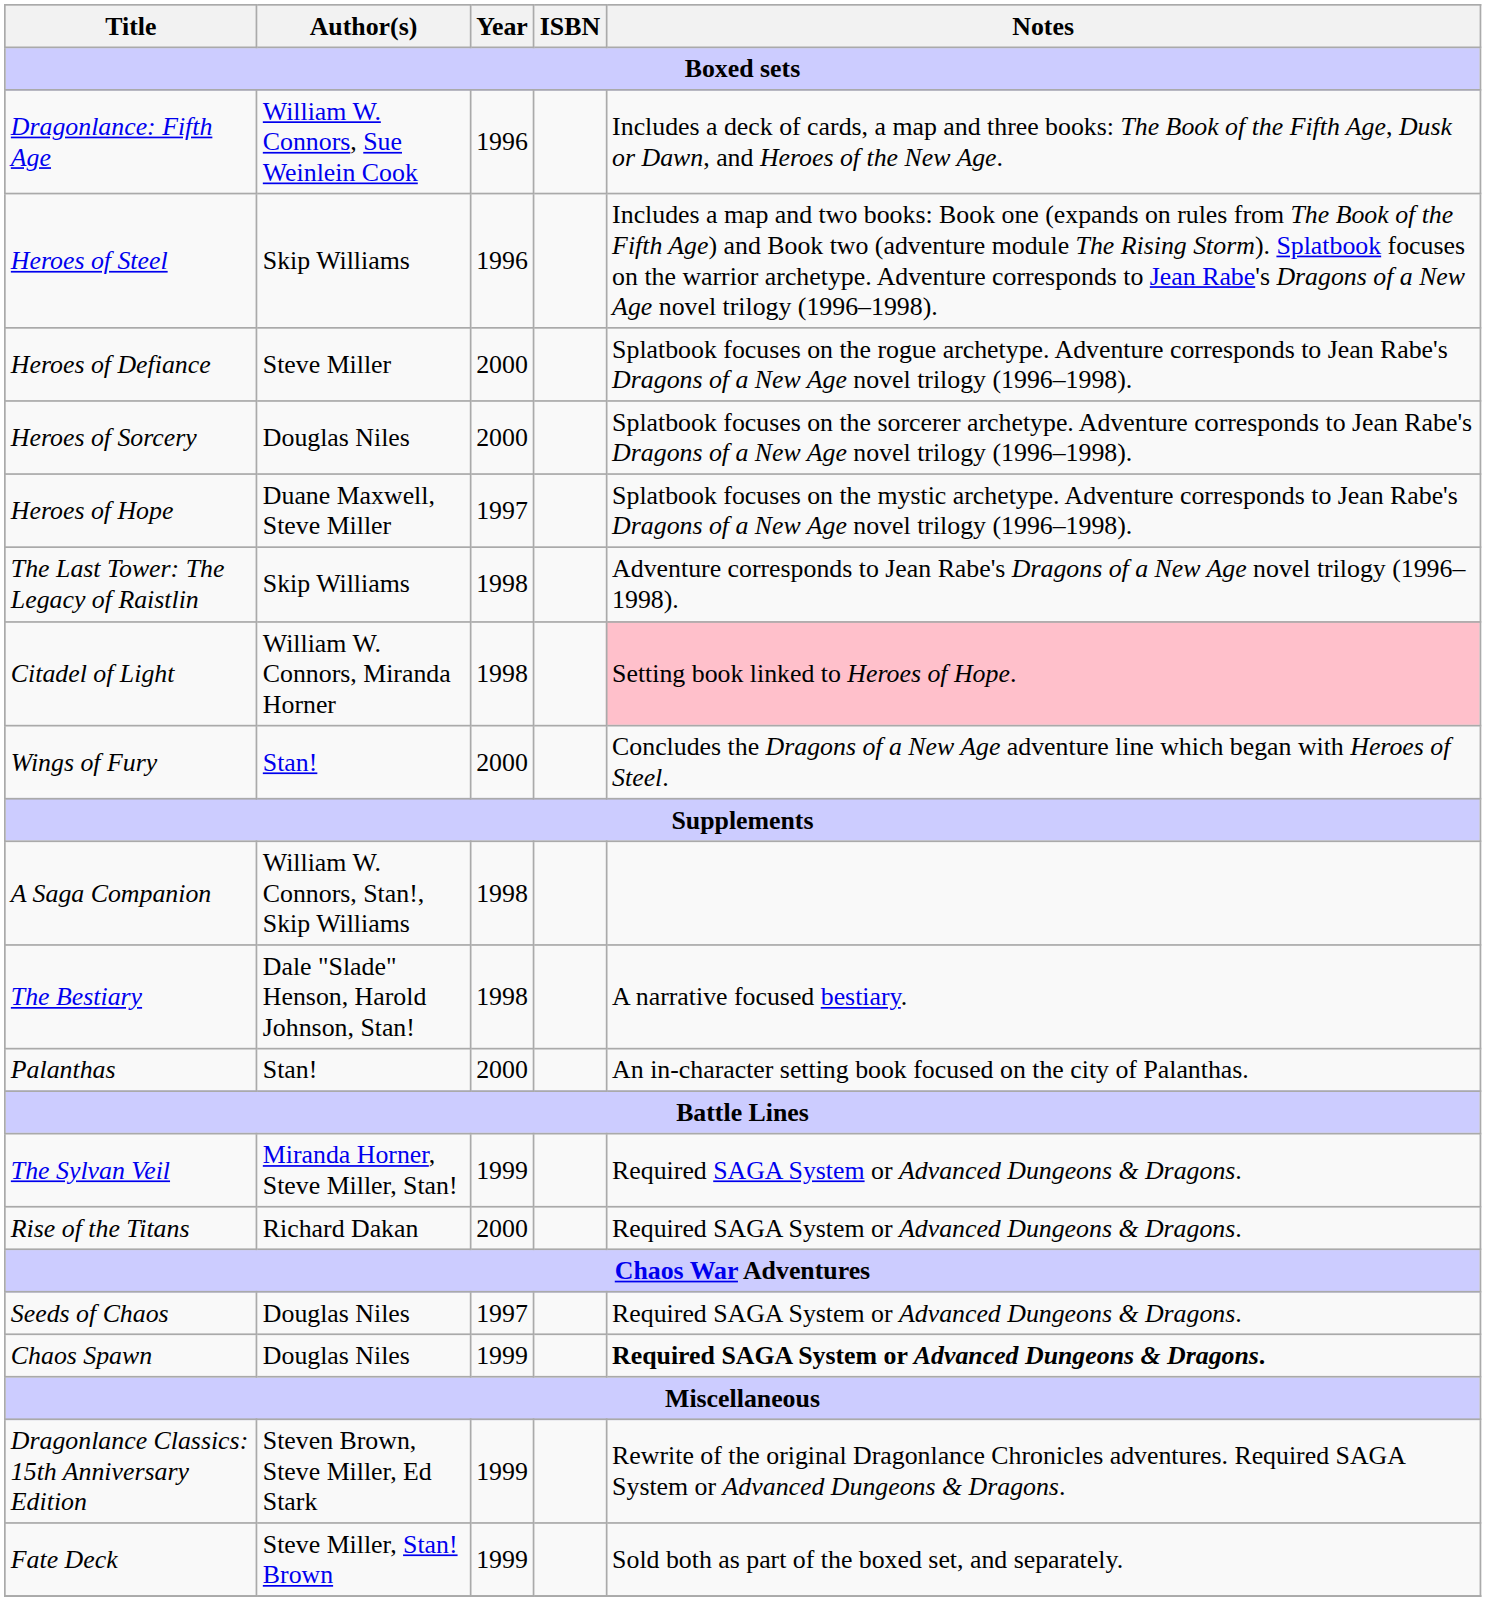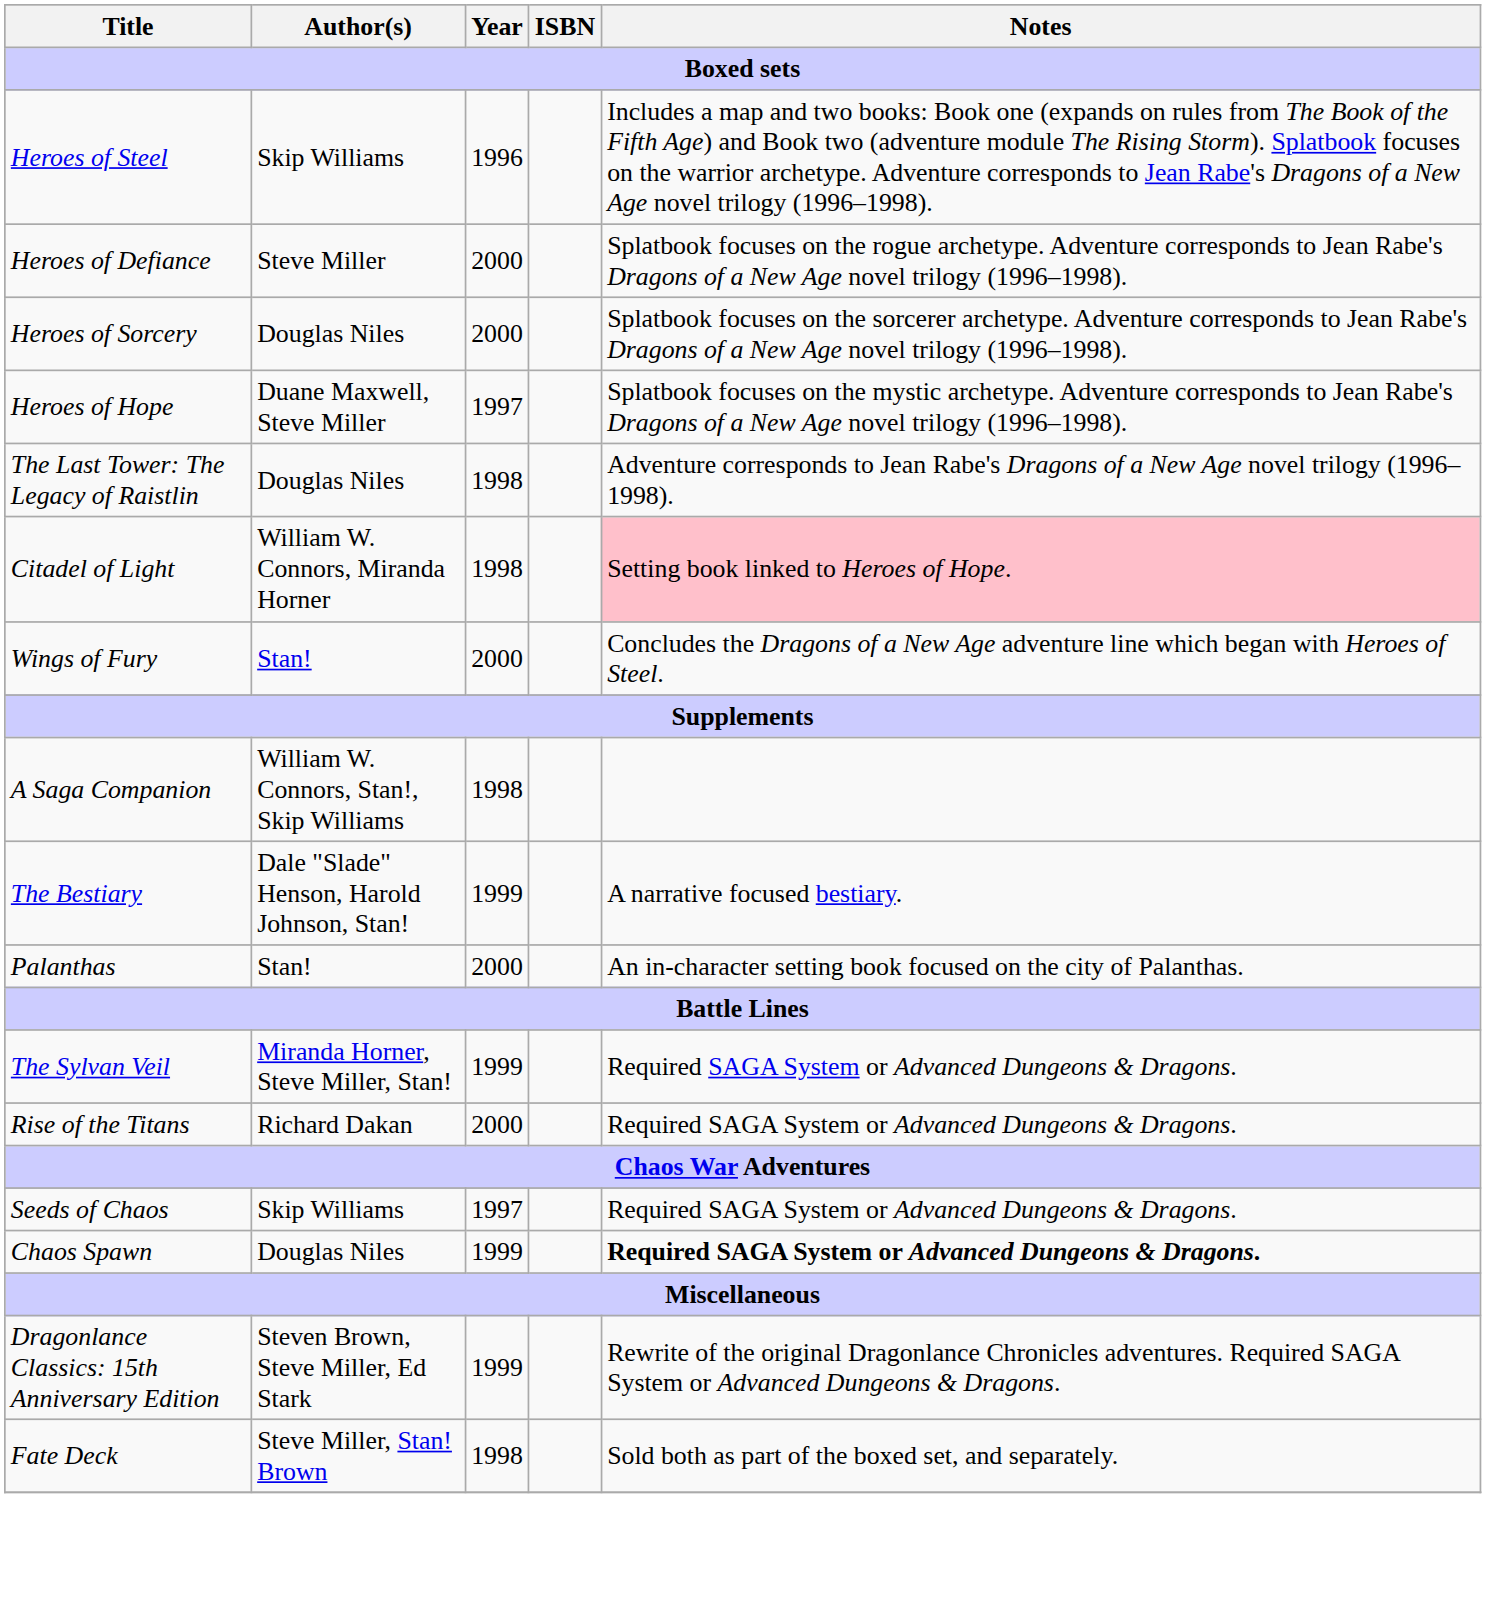- row: (112, 141)
(336, 584) Skip Williams -> (331, 480) Douglas Niles
(502, 996) 1998 -> (497, 892) 1999
(336, 1313) Douglas Niles -> (331, 1209) Skip Williams
(502, 1560) 1999 -> (497, 1456) 1998
